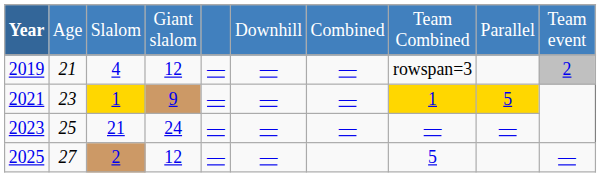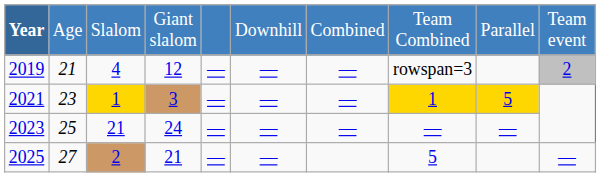(173, 99) 9 -> (173, 99) 3
(173, 157) 12 -> (173, 157) 21
